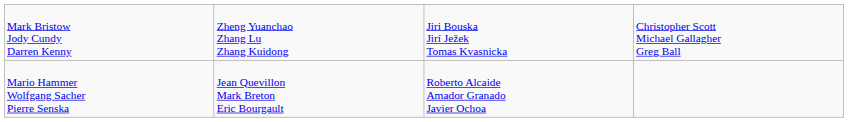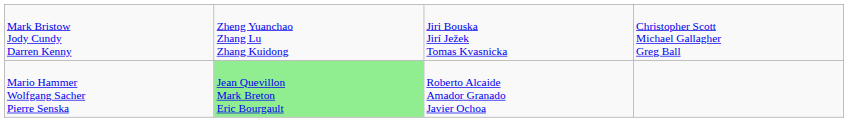(251, 95) no background -> (251, 95) lightgreen background
